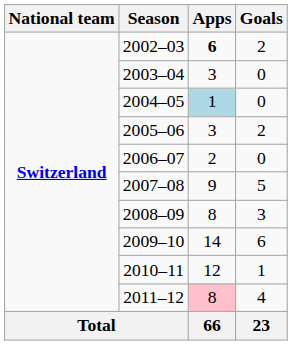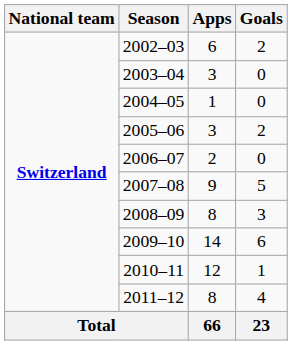(212, 46) bold -> (212, 46) normal
(212, 102) lightblue background -> (212, 102) no background
(212, 297) pink background -> (212, 297) no background
